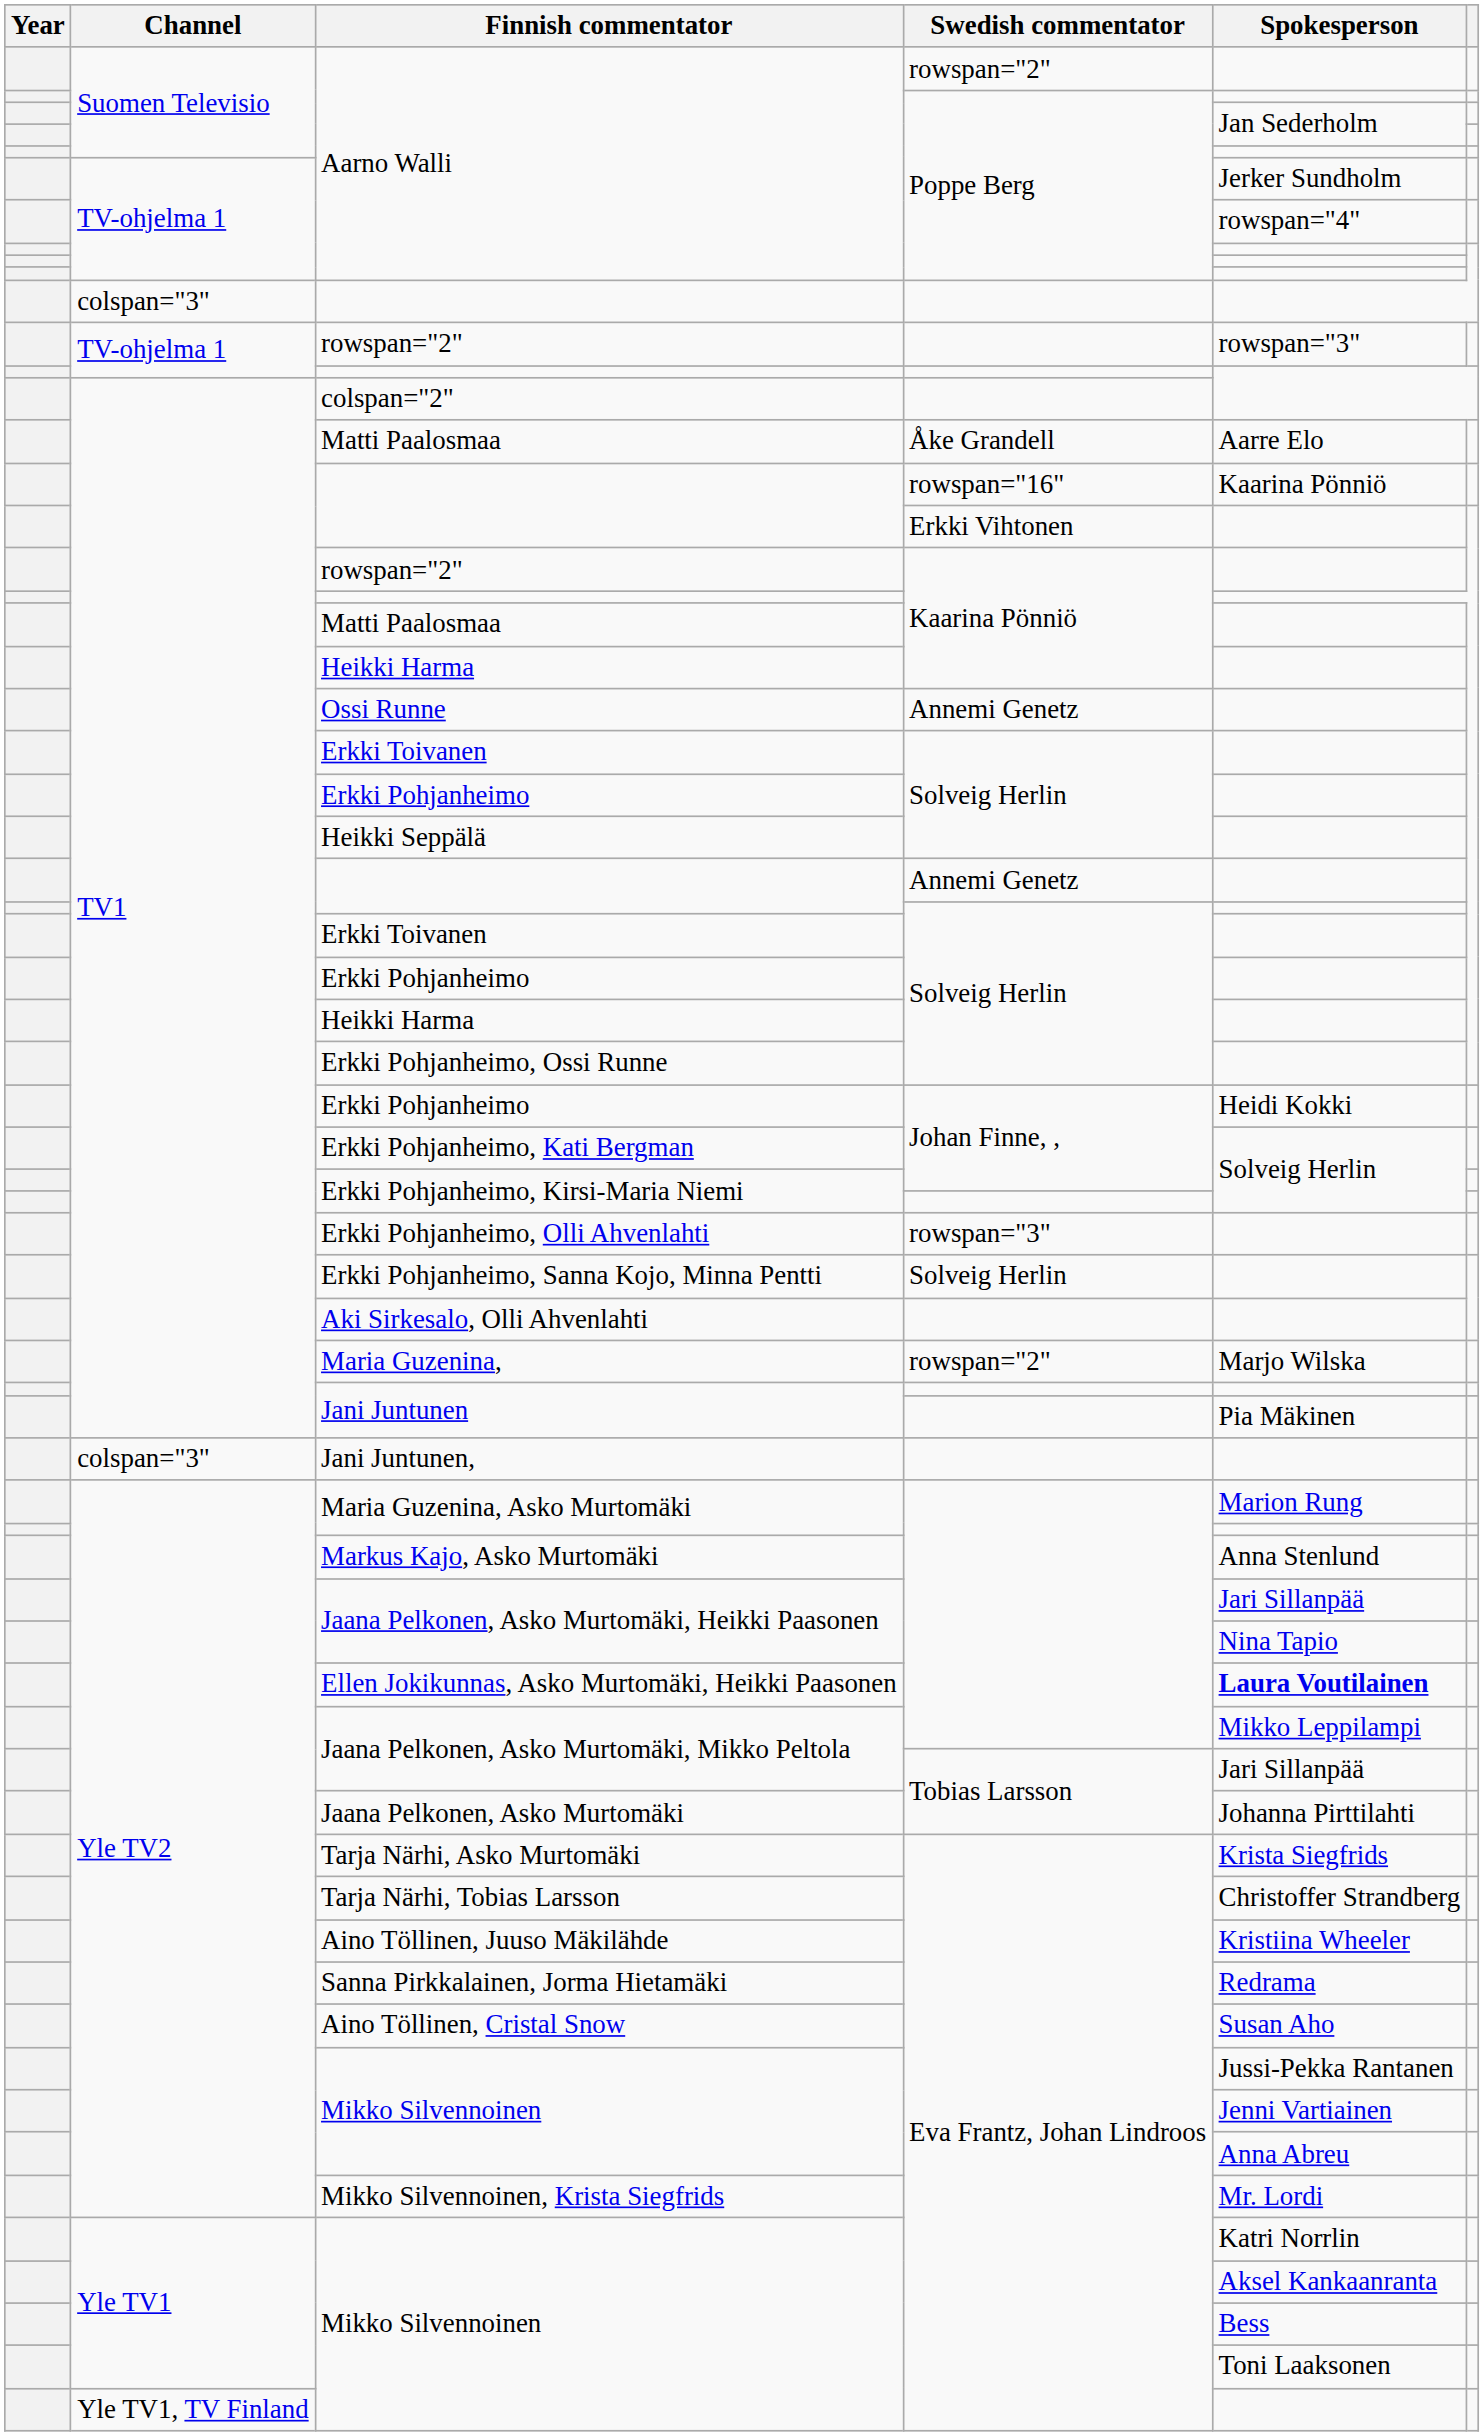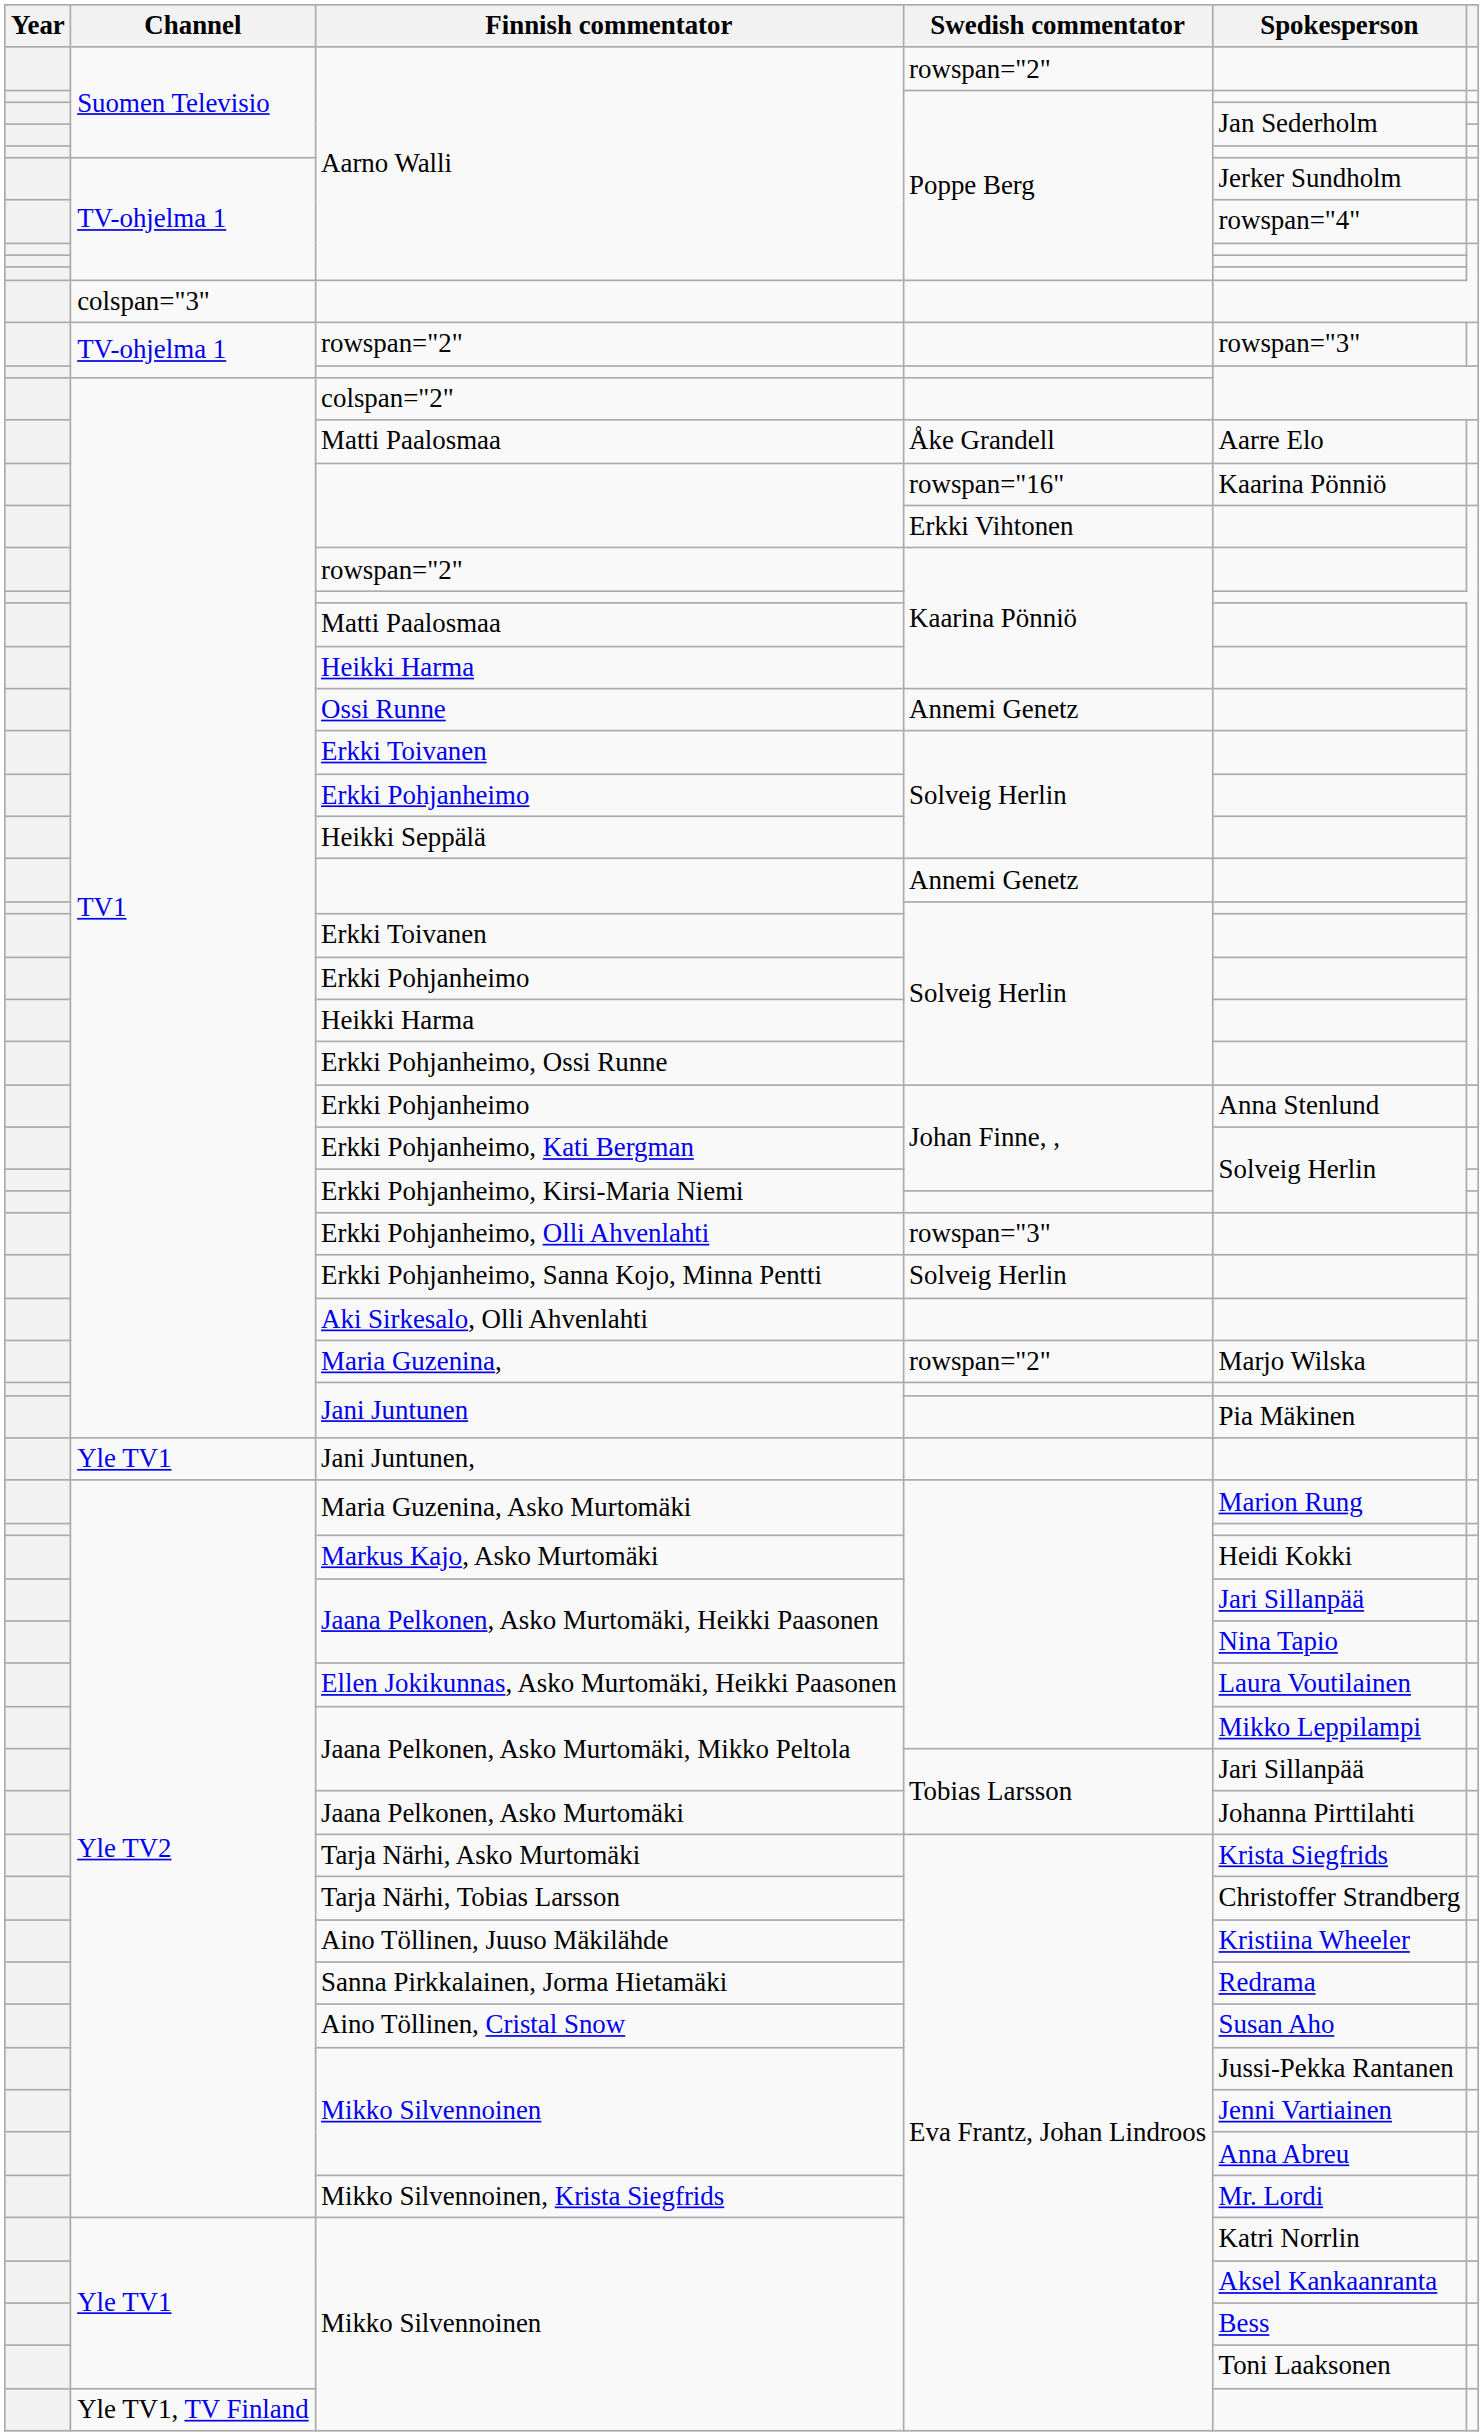(1285, 1105) Heidi Kokki -> (1299, 1105) Anna Stenlund
(143, 1458) colspan="3" -> (124, 1458) Yle TV1
(1299, 1556) Anna Stenlund -> (1285, 1556) Heidi Kokki
(1324, 1684) bold -> (1315, 1684) normal
